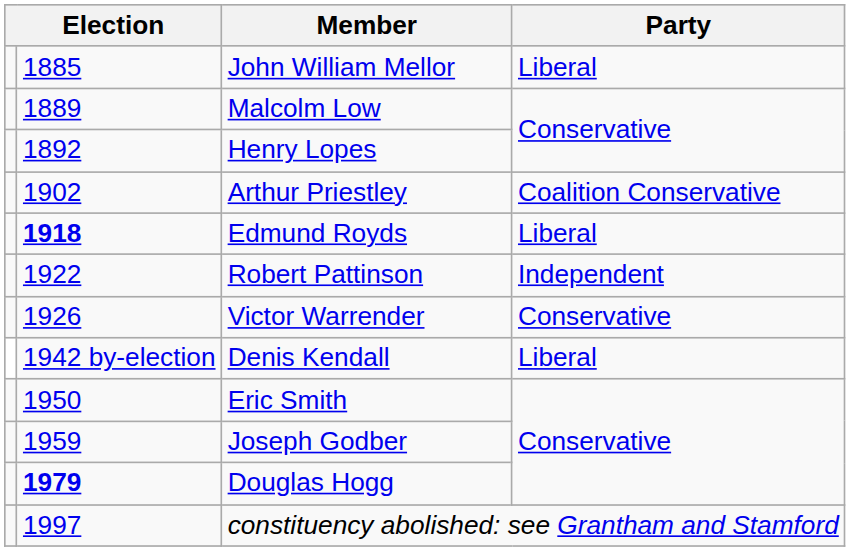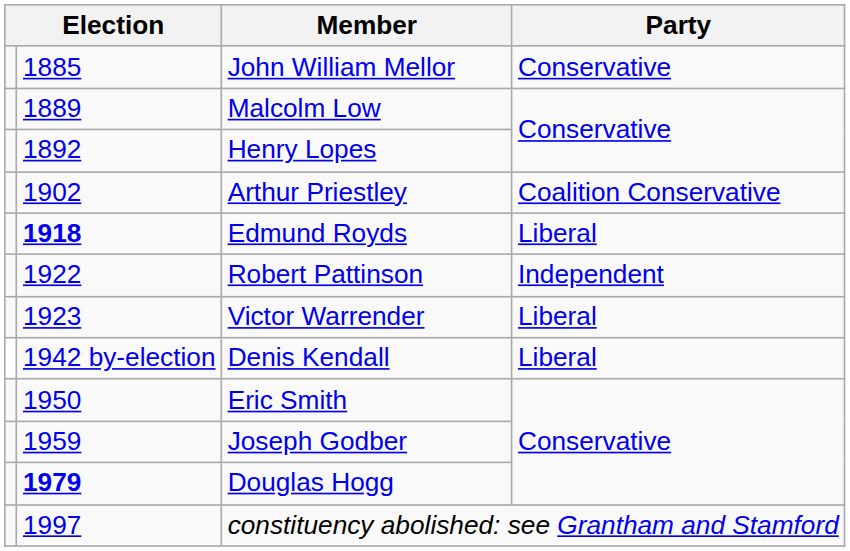(557, 66) Liberal -> (595, 66) Conservative
(52, 316) 1926 -> (52, 316) 1923
(595, 316) Conservative -> (557, 316) Liberal
